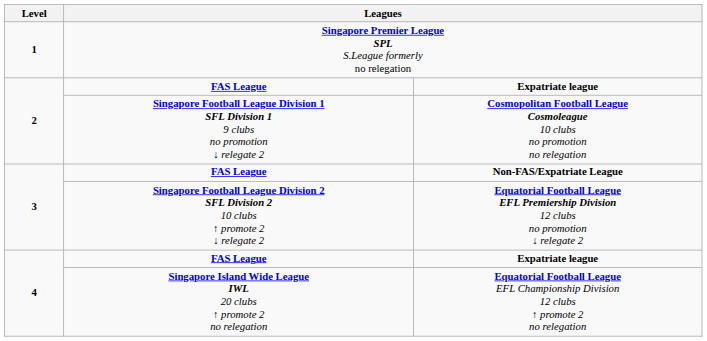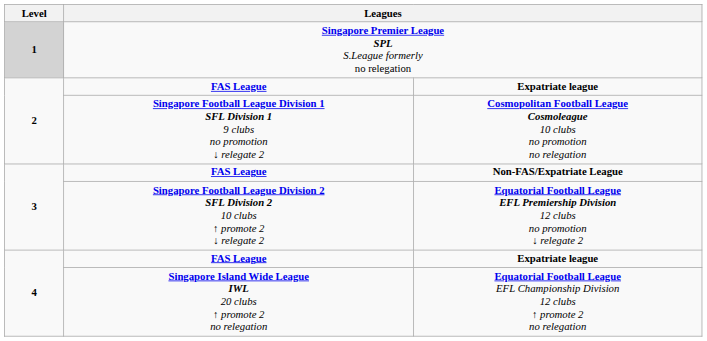(34, 49) no background -> (34, 49) lightgrey background
